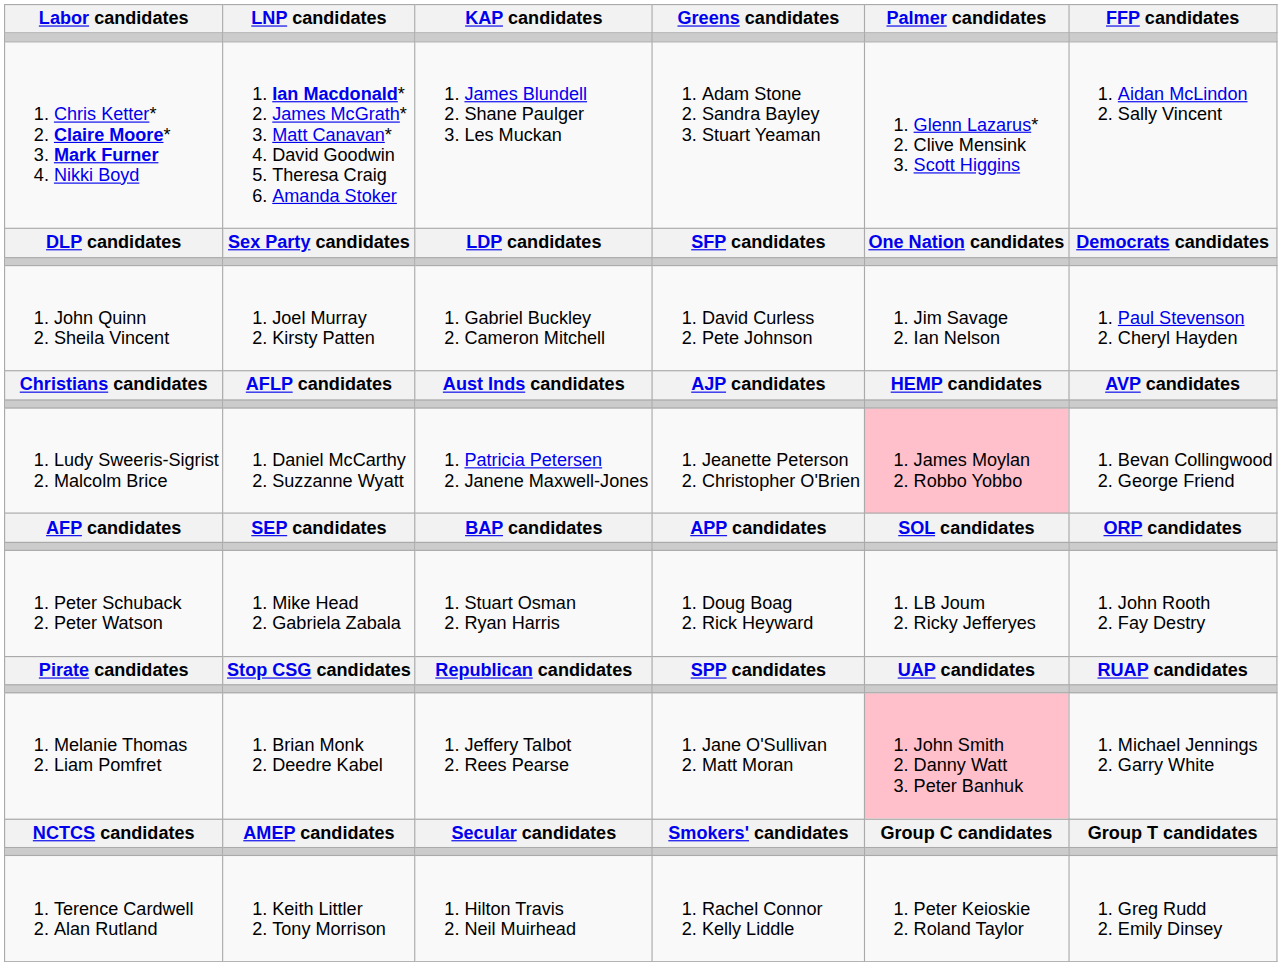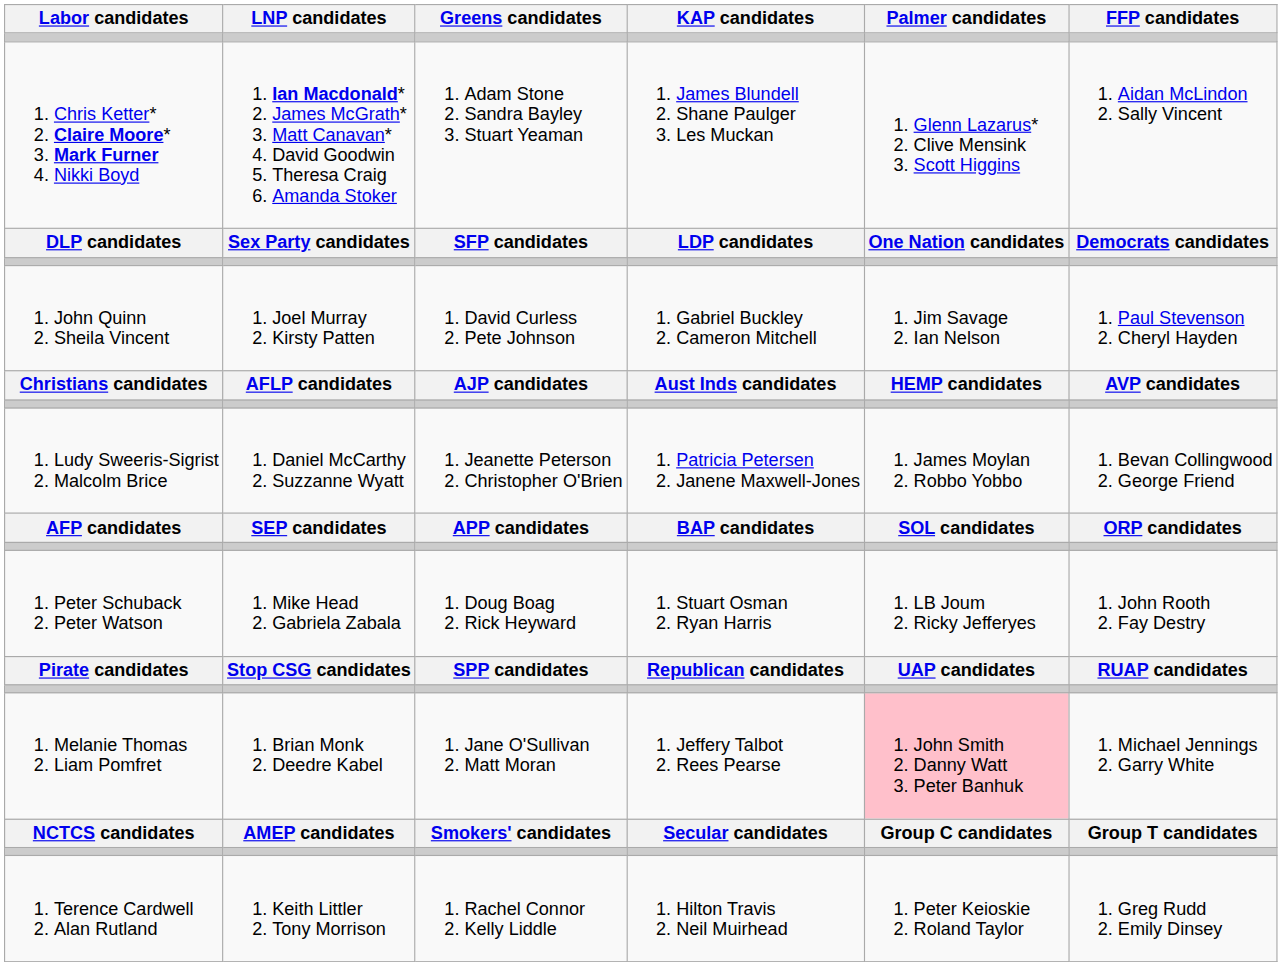columns swapped: (758, 18) <-> (534, 18)
(966, 471) pink background -> (966, 471) no background
